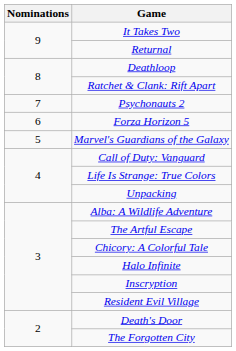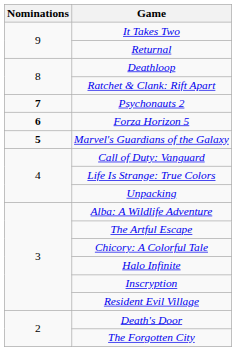(38, 103) normal -> (38, 103) bold
(38, 121) normal -> (38, 121) bold
(38, 139) normal -> (38, 139) bold
